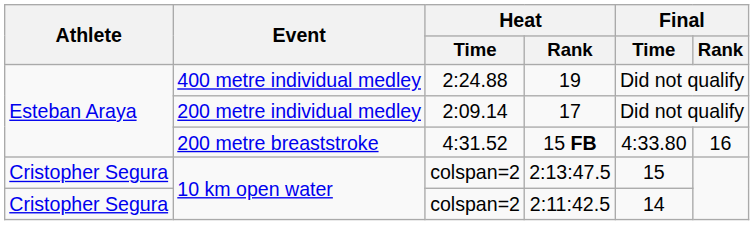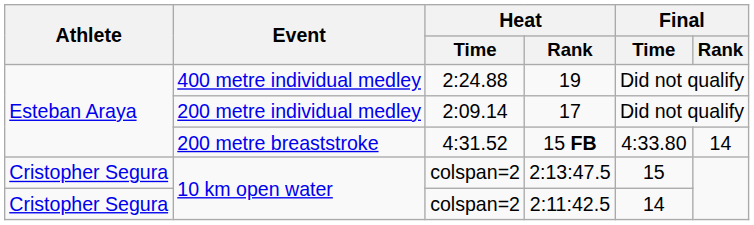(720, 143) 16 -> (720, 143) 14
